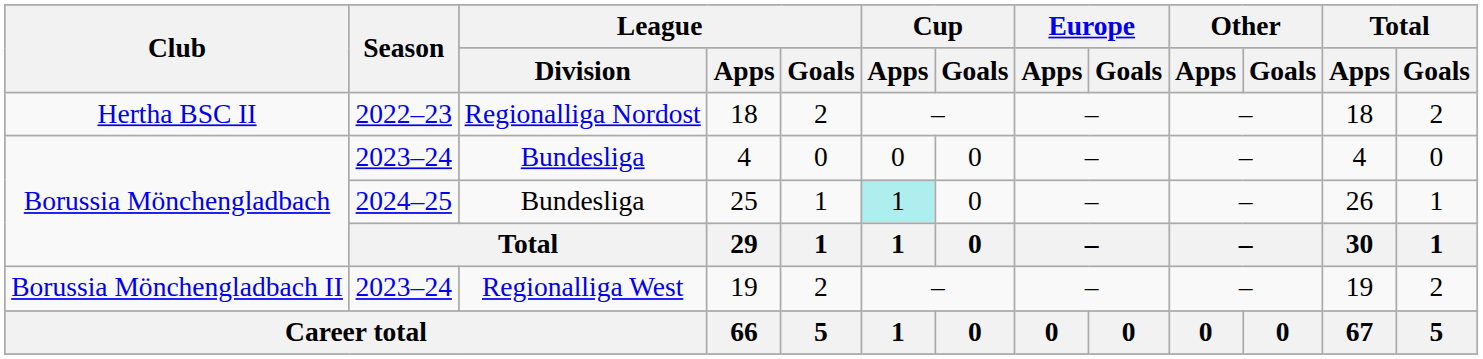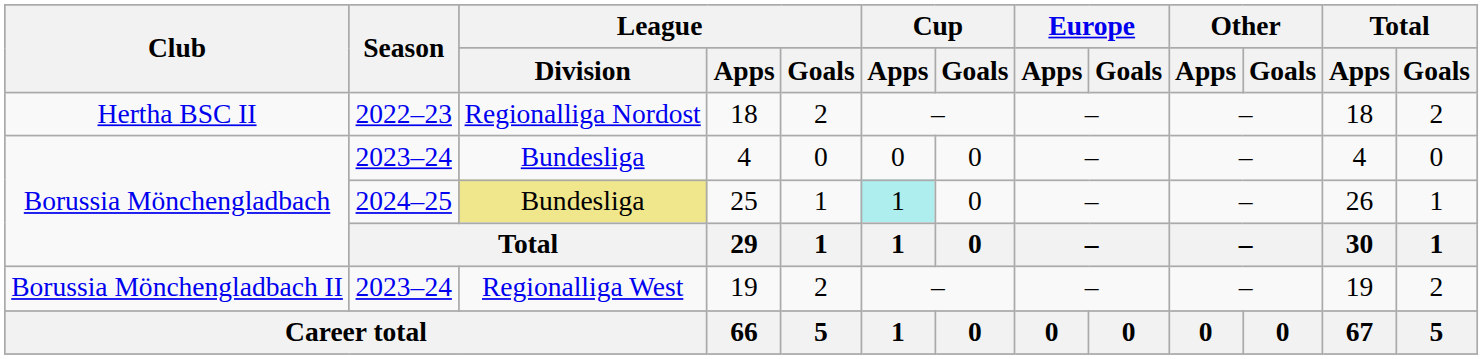(583, 200) no background -> (583, 200) khaki background
